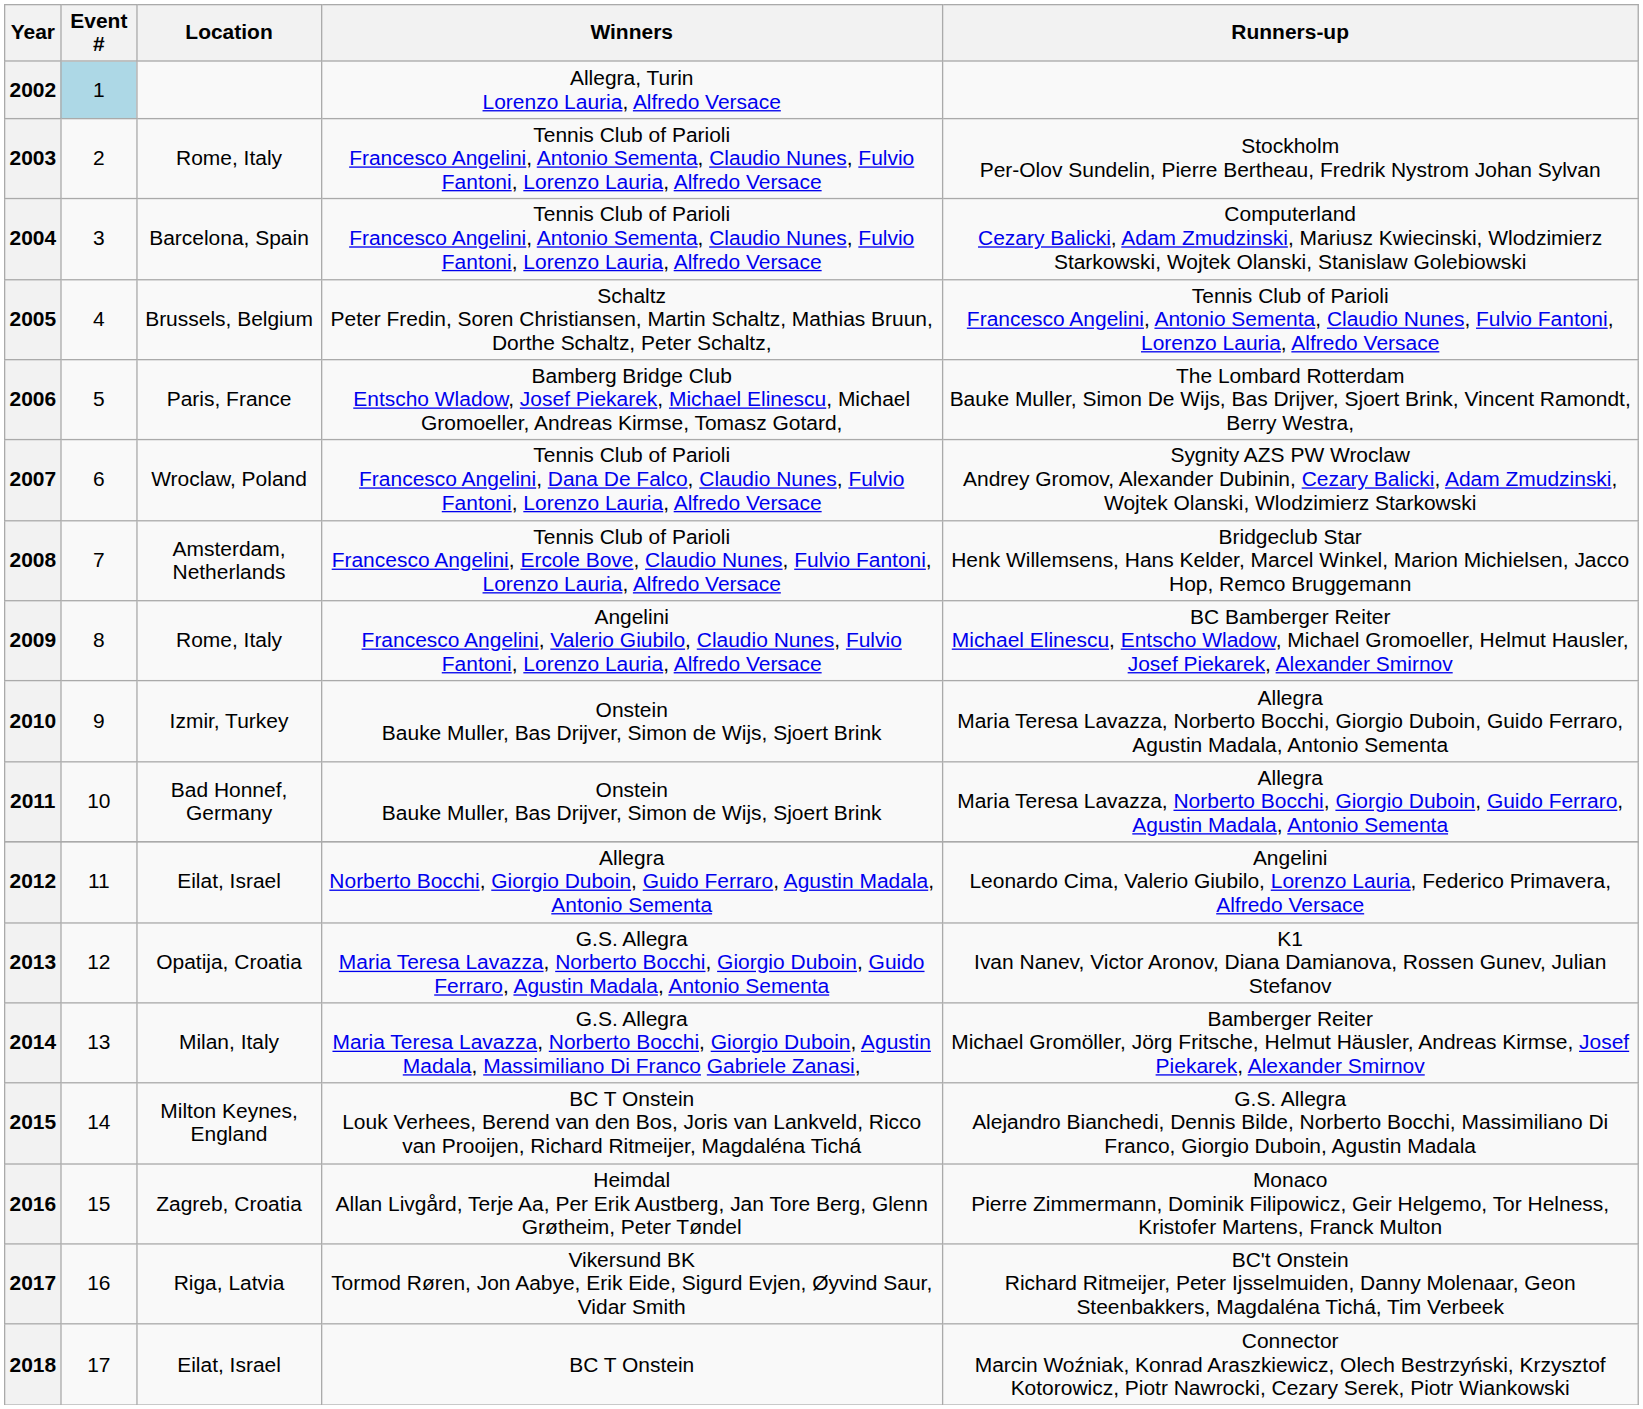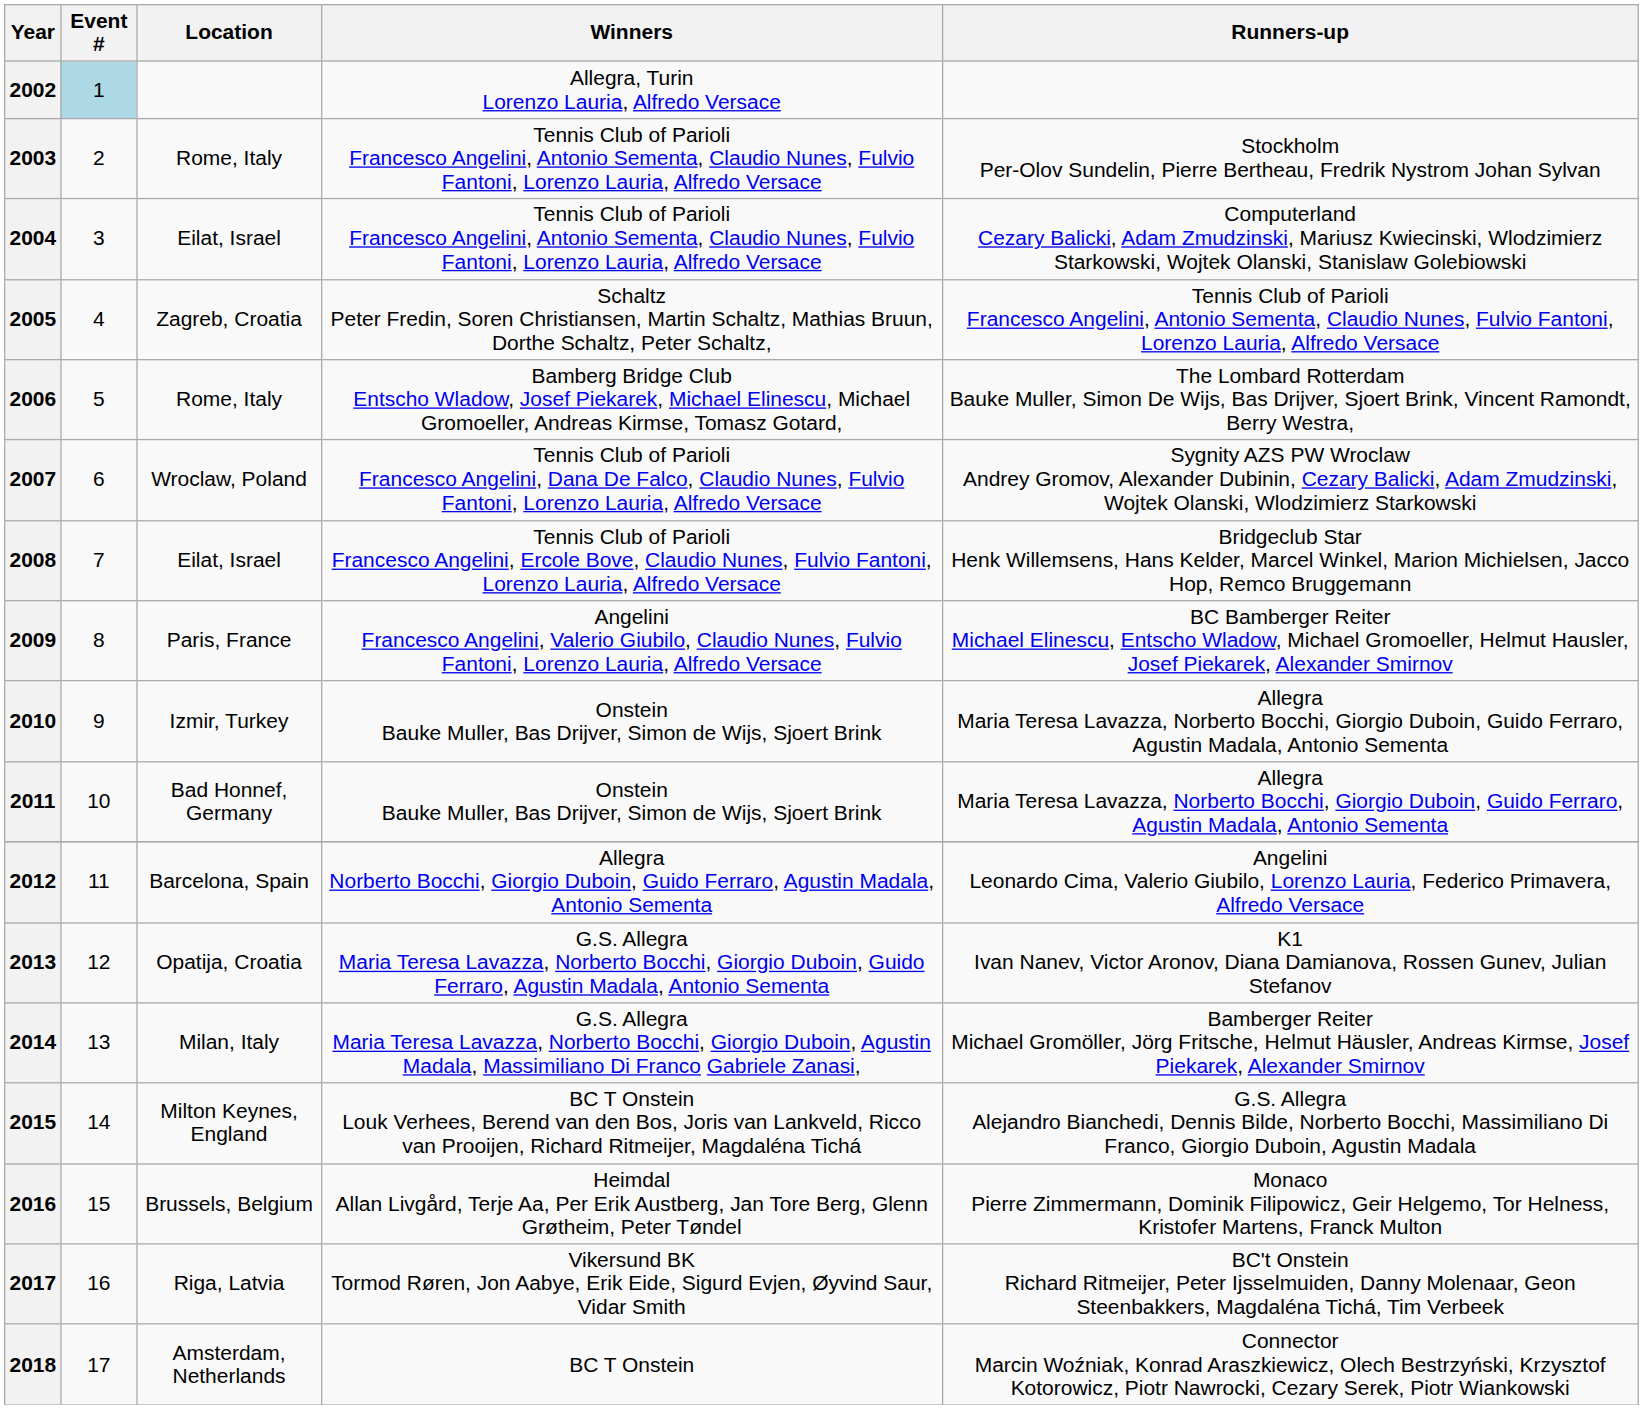(229, 238) Barcelona, Spain -> (229, 238) Eilat, Israel
(229, 319) Brussels, Belgium -> (229, 319) Zagreb, Croatia
(229, 399) Paris, France -> (229, 399) Rome, Italy
(229, 560) Amsterdam, Netherlands -> (229, 560) Eilat, Israel
(229, 640) Rome, Italy -> (229, 640) Paris, France
(229, 881) Eilat, Israel -> (229, 881) Barcelona, Spain
(229, 1203) Zagreb, Croatia -> (229, 1203) Brussels, Belgium
(229, 1364) Eilat, Israel -> (229, 1364) Amsterdam, Netherlands
